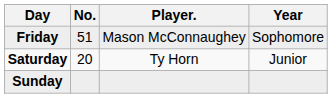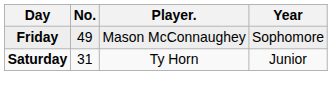(85, 37) 51 -> (85, 37) 49
(85, 59) 20 -> (85, 59) 31
- row: (37, 81)
